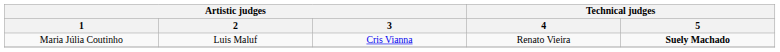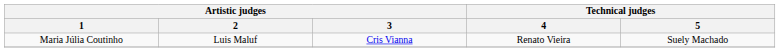(698, 40) bold -> (698, 40) normal
